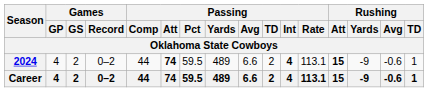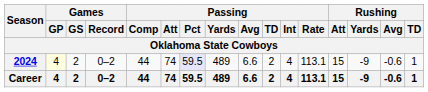(56, 62) no background -> (56, 62) lightyellow background
(170, 62) bold -> (170, 62) normal
(192, 62) no background -> (192, 62) lavender background
(290, 62) bold -> (290, 62) normal
(338, 62) bold -> (338, 62) normal
